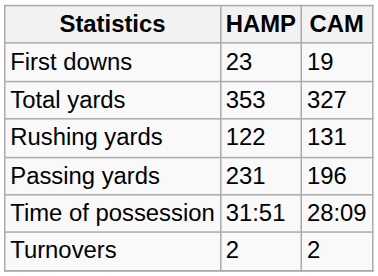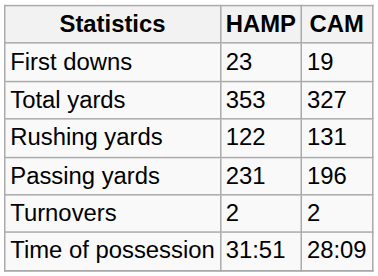rows swapped: (63, 251) <-> (112, 213)
